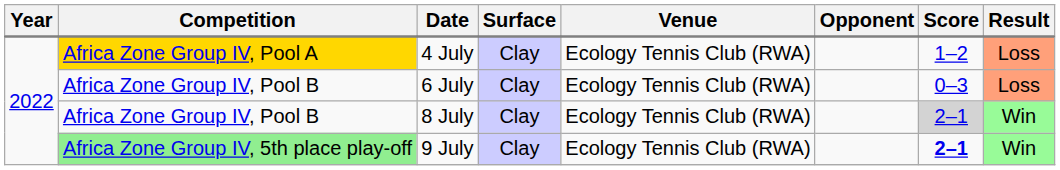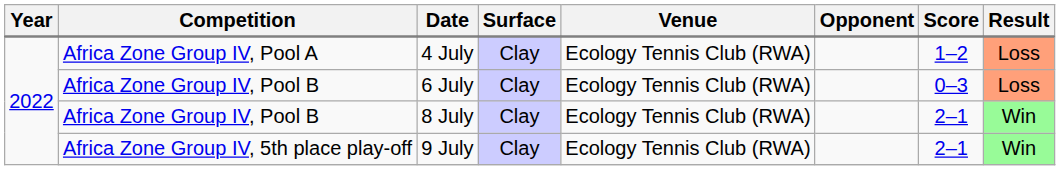(190, 53) gold background -> (190, 53) no background
(951, 116) lightgrey background -> (951, 116) no background
(237, 148) lightgreen background -> (237, 148) no background
(951, 148) bold -> (951, 148) normal
